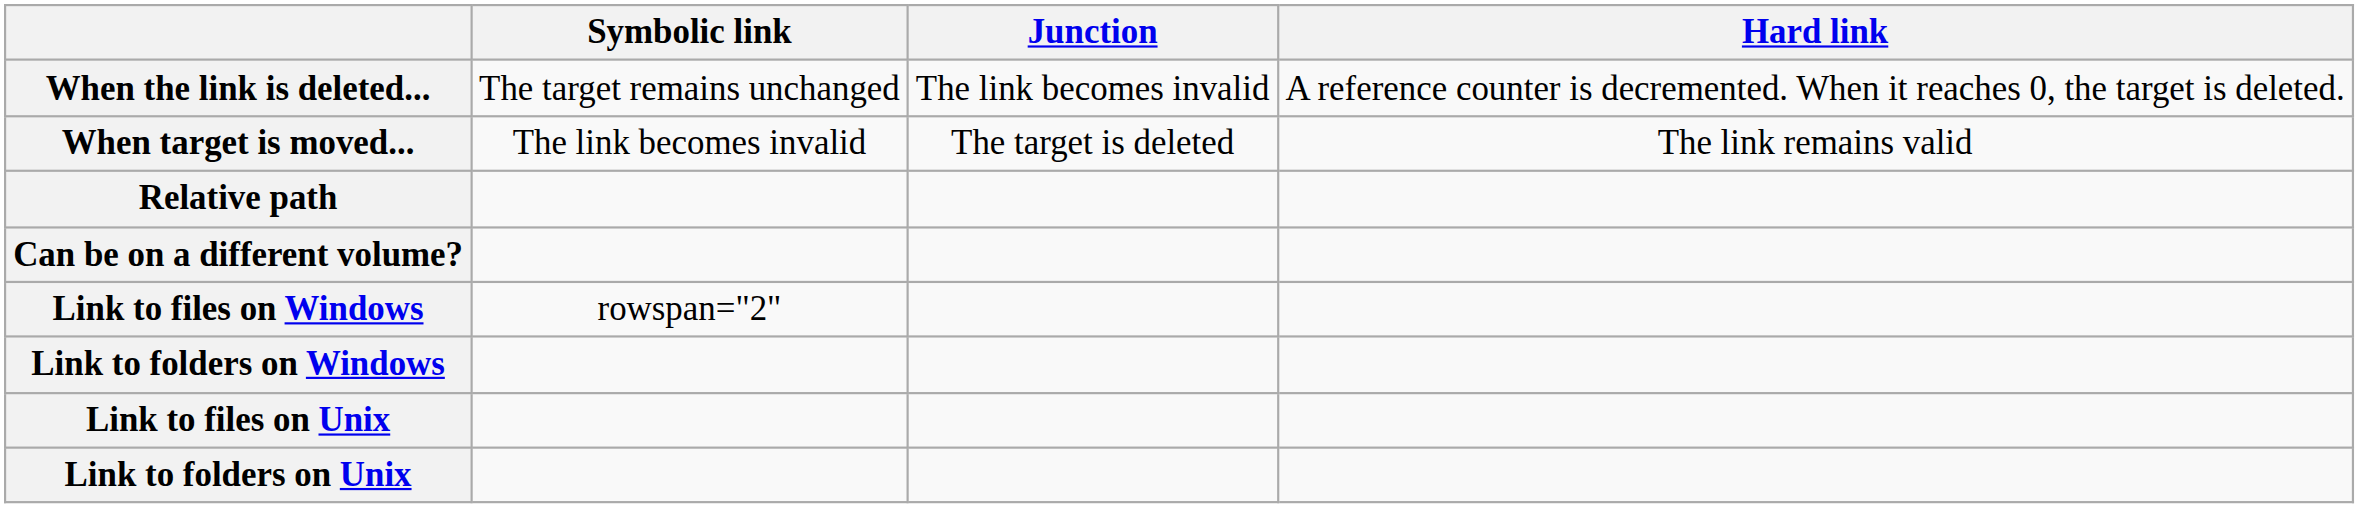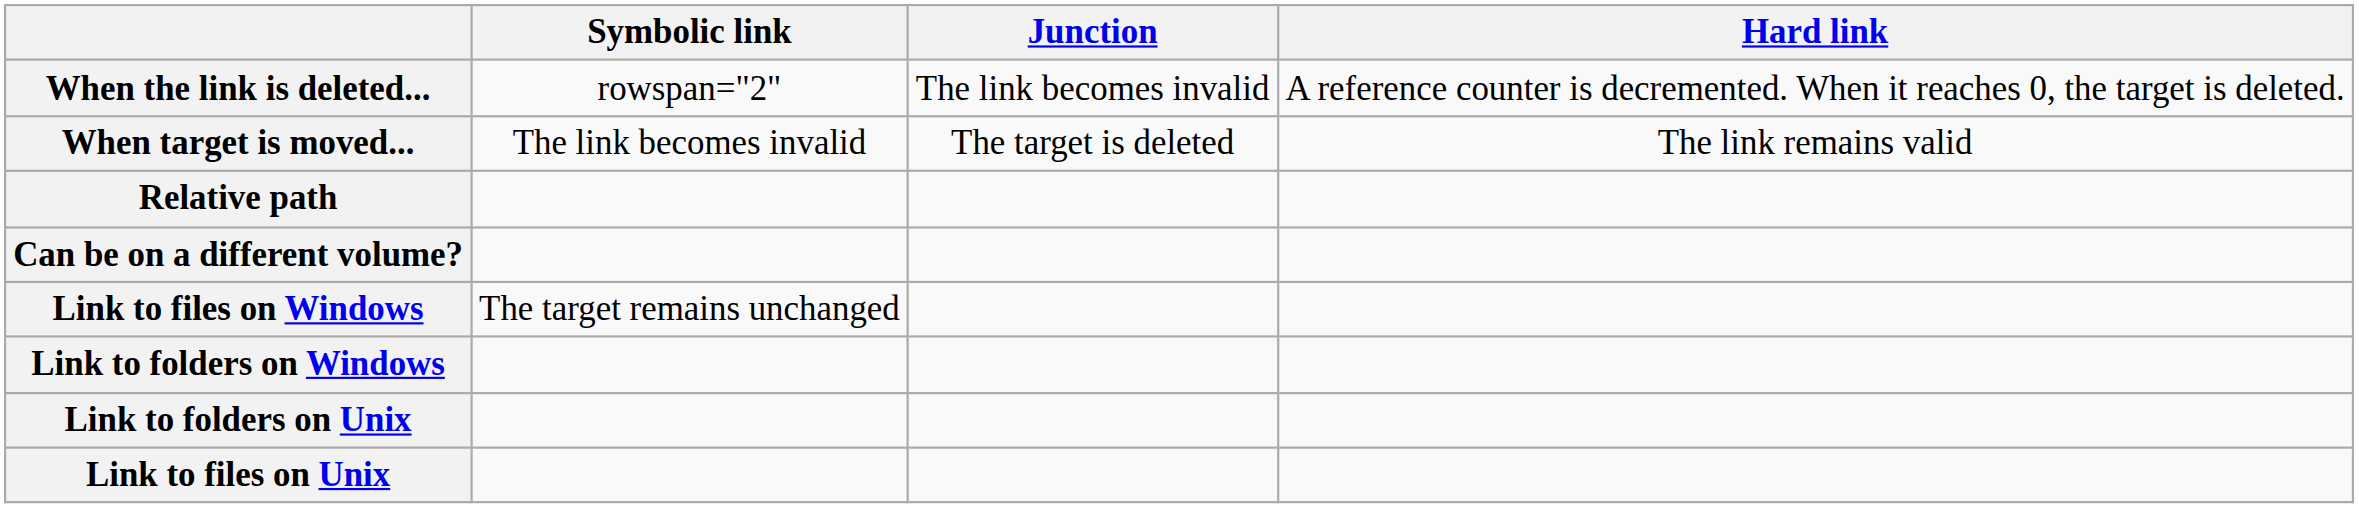(689, 87) The target remains unchanged -> (689, 87) rowspan="2"
(689, 308) rowspan="2" -> (689, 308) The target remains unchanged
rows swapped: (238, 419) <-> (238, 474)
